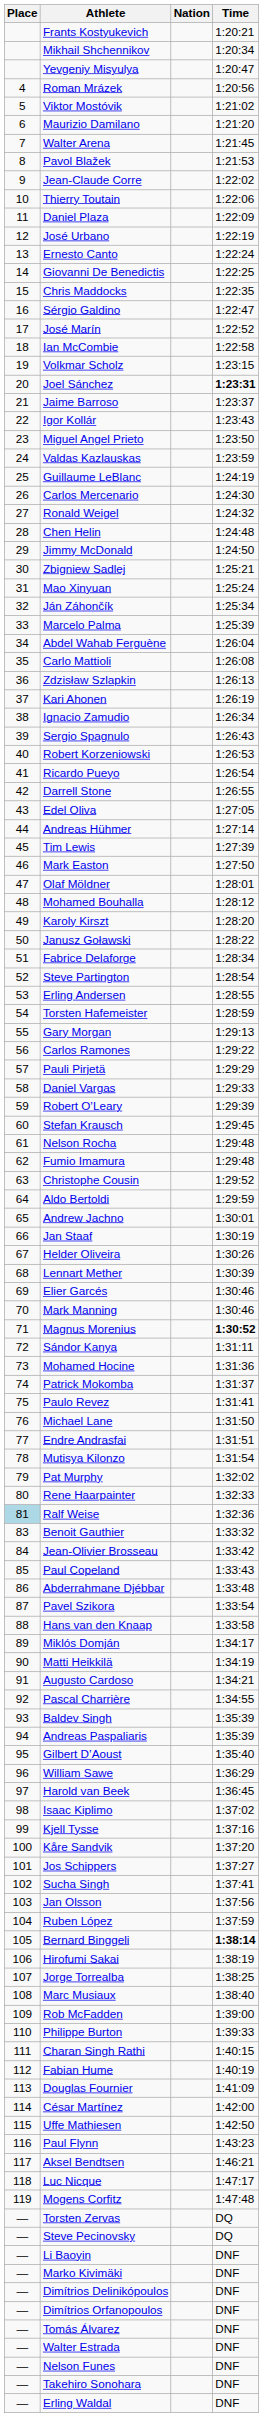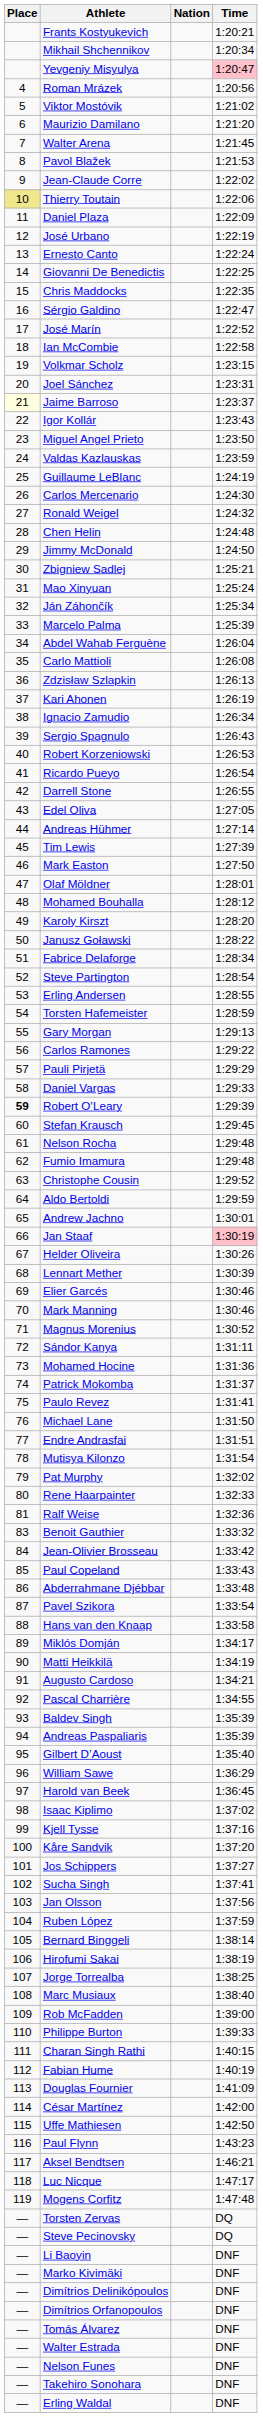(235, 69) no background -> (235, 69) pink background
(22, 198) no background -> (22, 198) khaki background
(235, 384) bold -> (235, 384) normal
(22, 402) no background -> (22, 402) lightyellow background
(22, 1106) normal -> (22, 1106) bold
(235, 1236) no background -> (235, 1236) pink background
(235, 1328) bold -> (235, 1328) normal
(22, 1514) lightblue background -> (22, 1514) no background
(235, 1940) bold -> (235, 1940) normal
